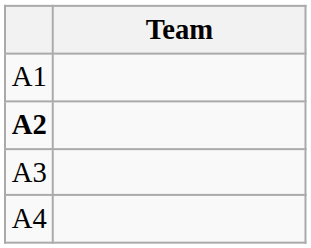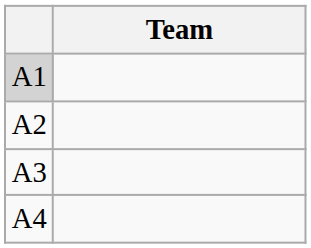(29, 77) no background -> (29, 77) lightgrey background
(29, 124) bold -> (29, 124) normal
